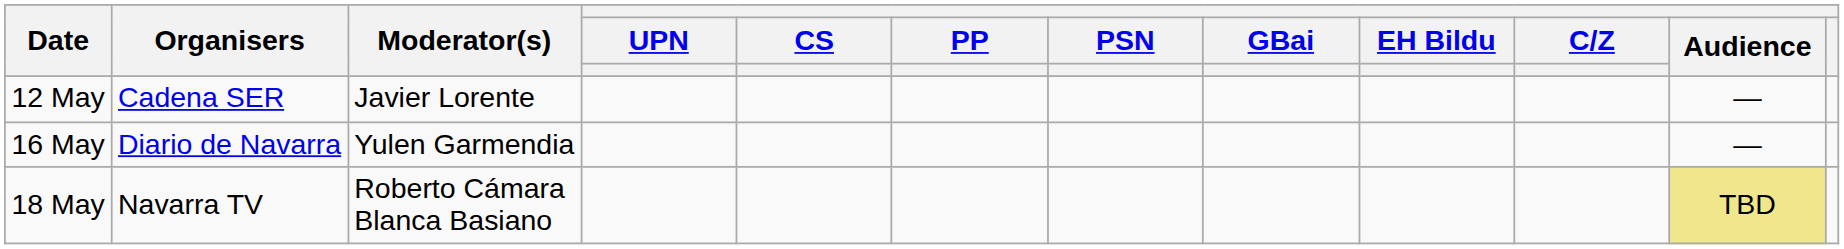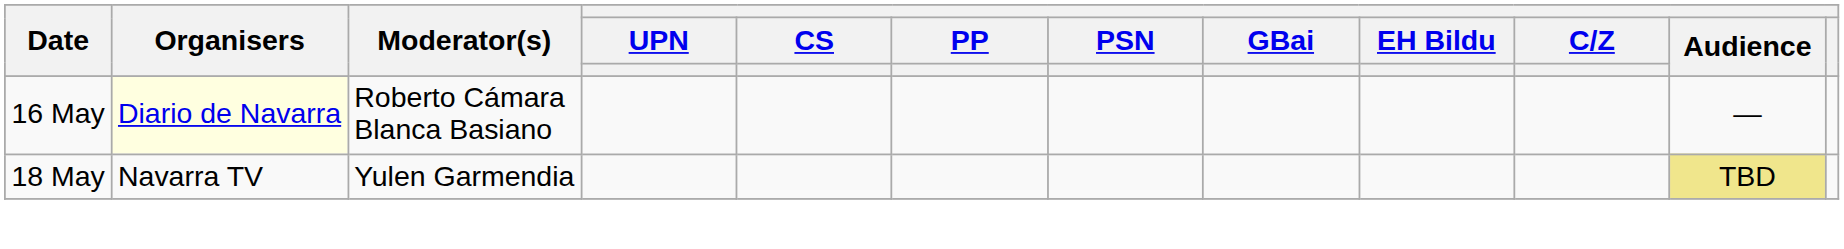- row: (58, 98)
(230, 143) no background -> (230, 114) lightyellow background
(464, 143) Yulen Garmendia -> (460, 114) Roberto Cámara Blanca Basiano
(460, 204) Roberto Cámara Blanca Basiano -> (464, 175) Yulen Garmendia
